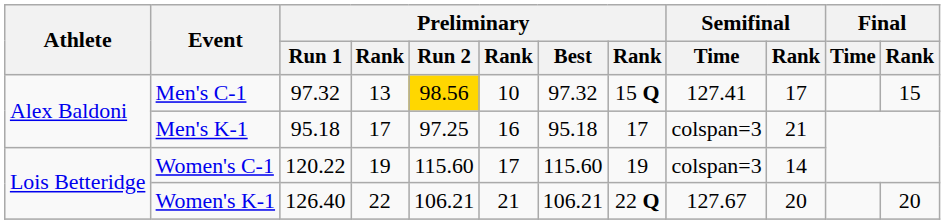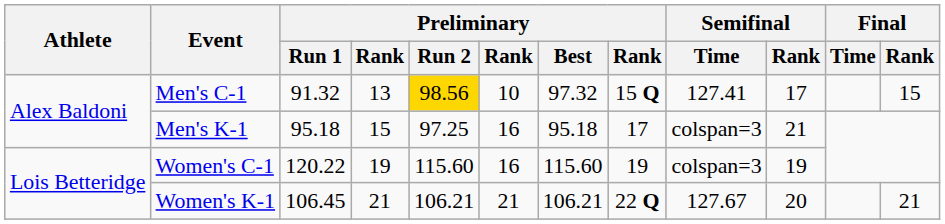(315, 93) 97.32 -> (315, 93) 91.32
(380, 129) 17 -> (380, 129) 15
(508, 165) 17 -> (508, 165) 16
(796, 165) 14 -> (796, 165) 19
(315, 201) 126.40 -> (315, 201) 106.45
(380, 201) 22 -> (380, 201) 21
(910, 201) 20 -> (910, 201) 21
